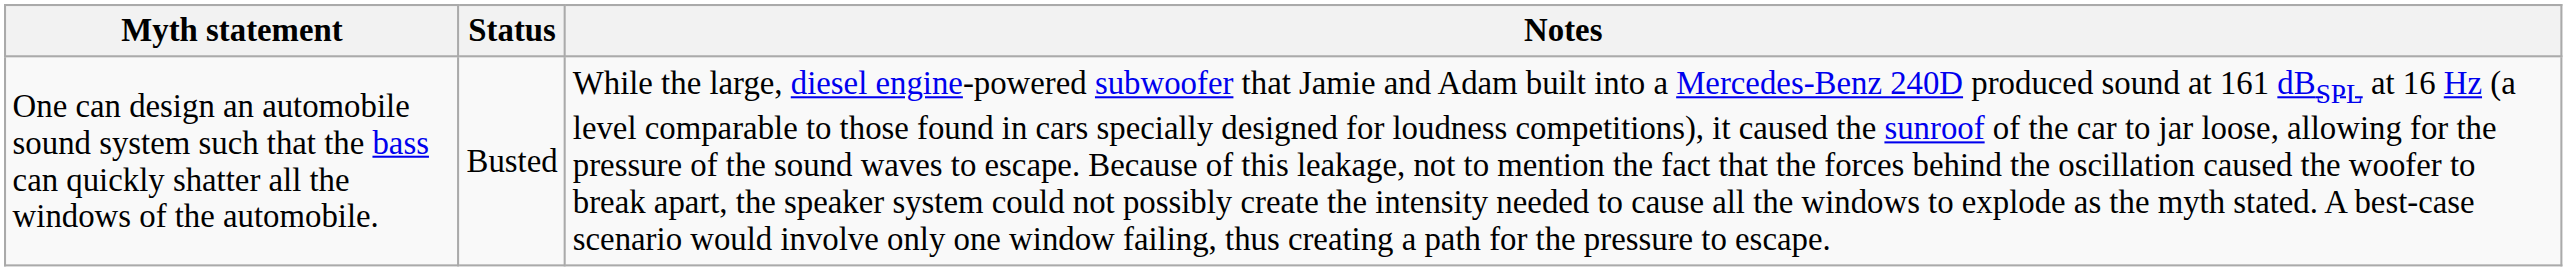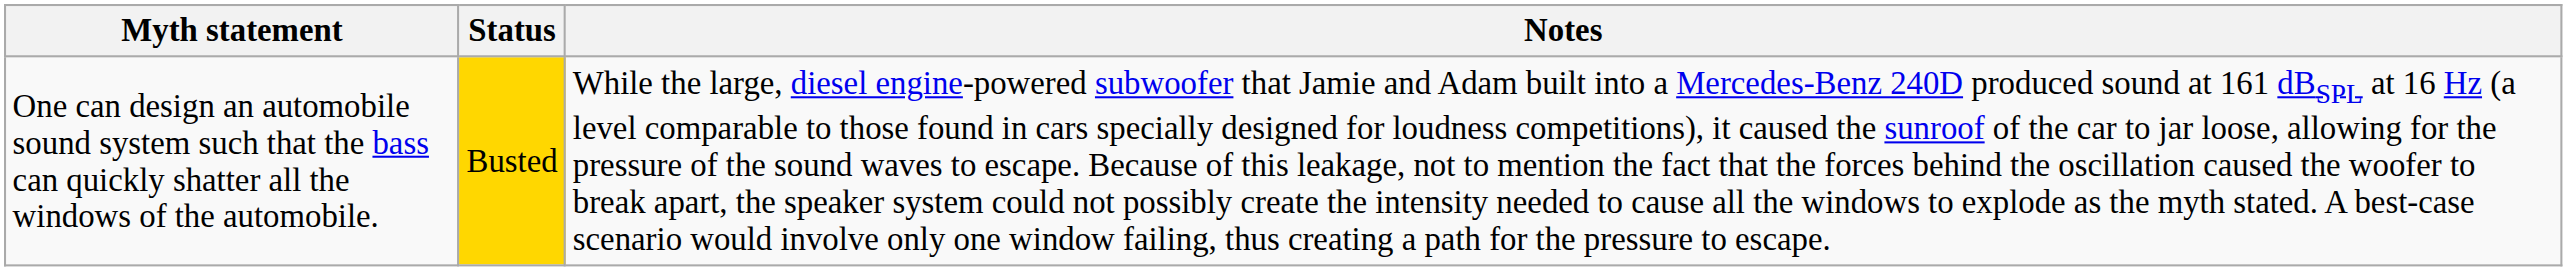(512, 160) no background -> (512, 160) gold background
